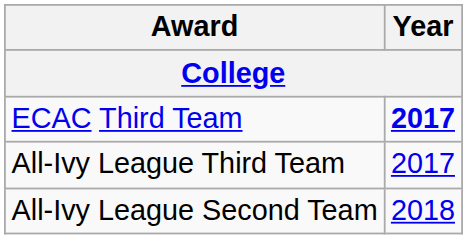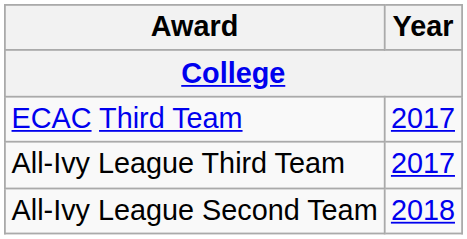(423, 118) bold -> (423, 118) normal
